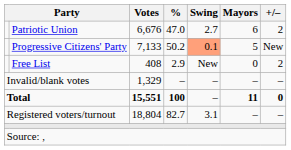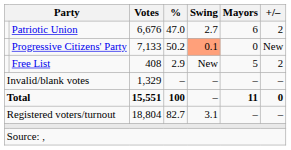(255, 47) 5 -> (255, 47) 0
(255, 64) 0 -> (255, 64) 5
